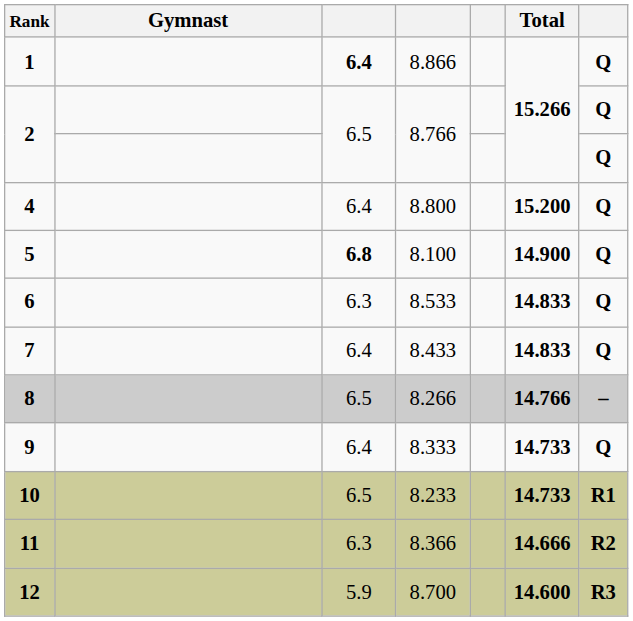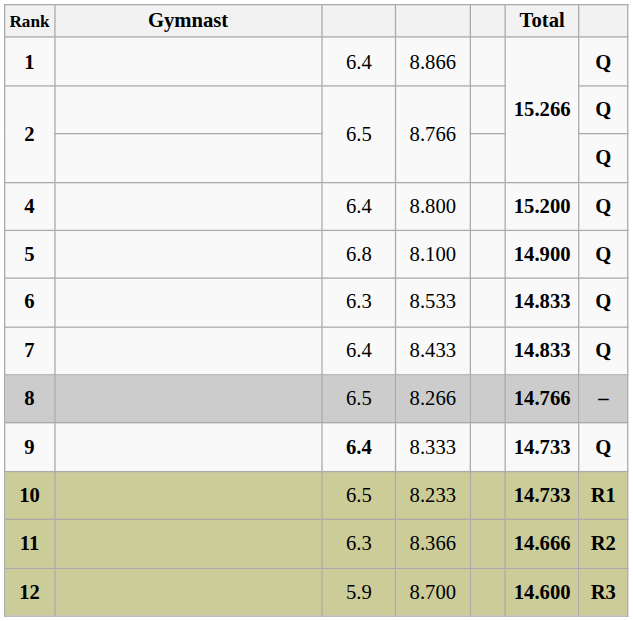(359, 61) bold -> (359, 61) normal
(359, 254) bold -> (359, 254) normal
(359, 447) normal -> (359, 447) bold
